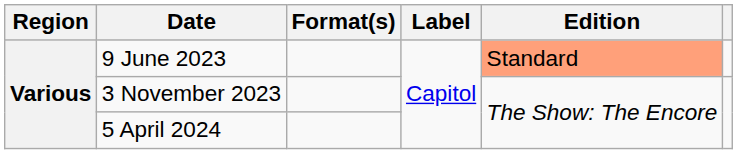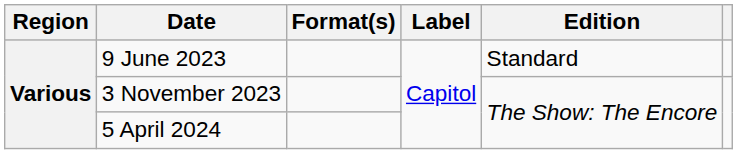(532, 58) lightsalmon background -> (532, 58) no background
